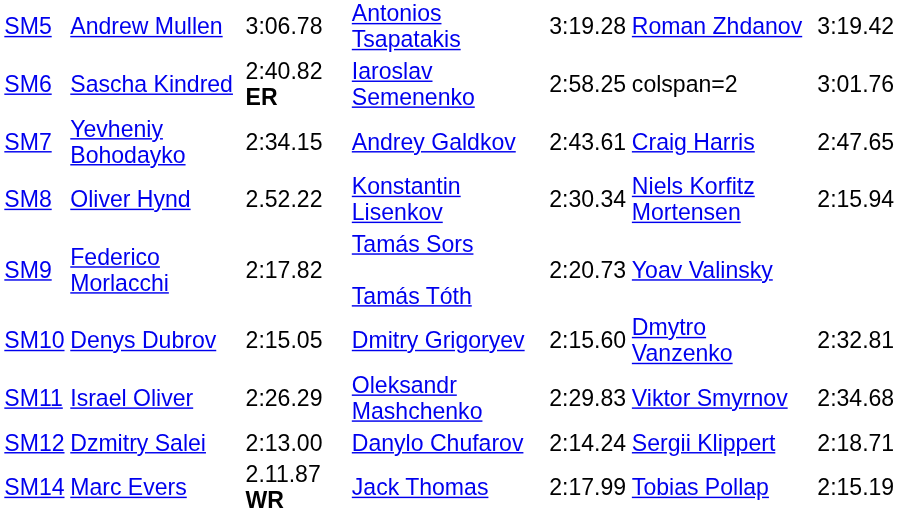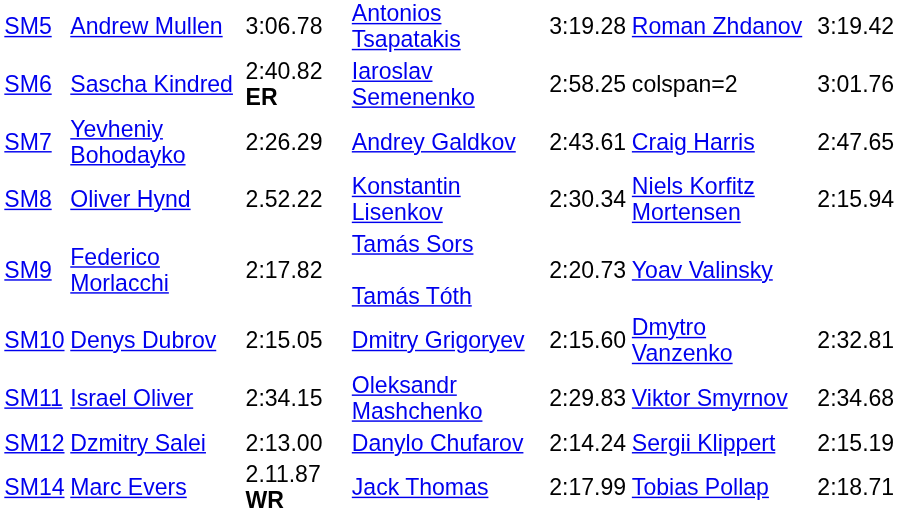(284, 142) 2:34.15 -> (284, 142) 2:26.29
(284, 398) 2:26.29 -> (284, 398) 2:34.15
(856, 443) 2:18.71 -> (856, 443) 2:15.19
(856, 487) 2:15.19 -> (856, 487) 2:18.71
